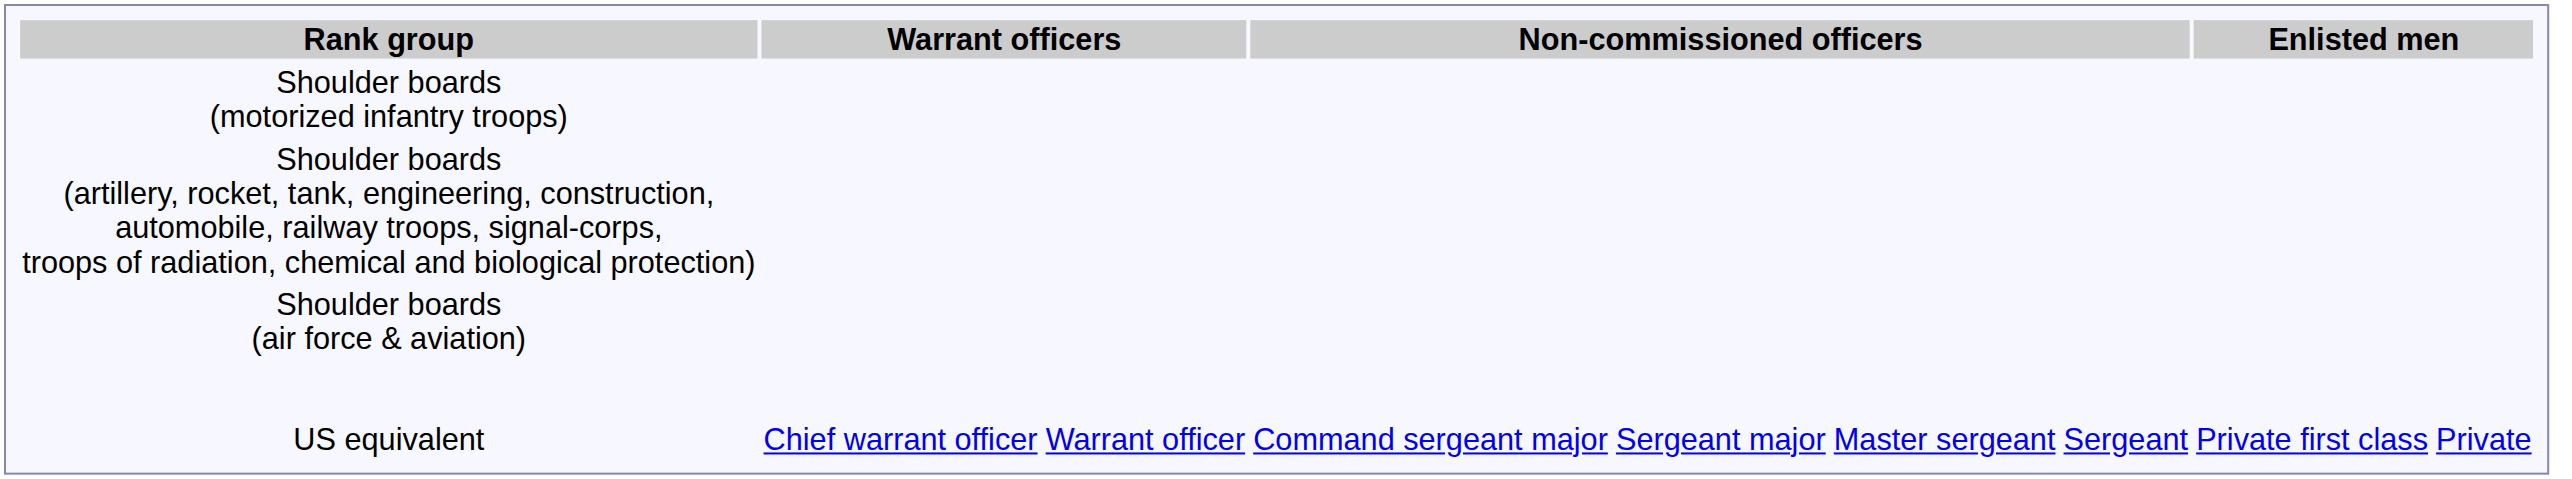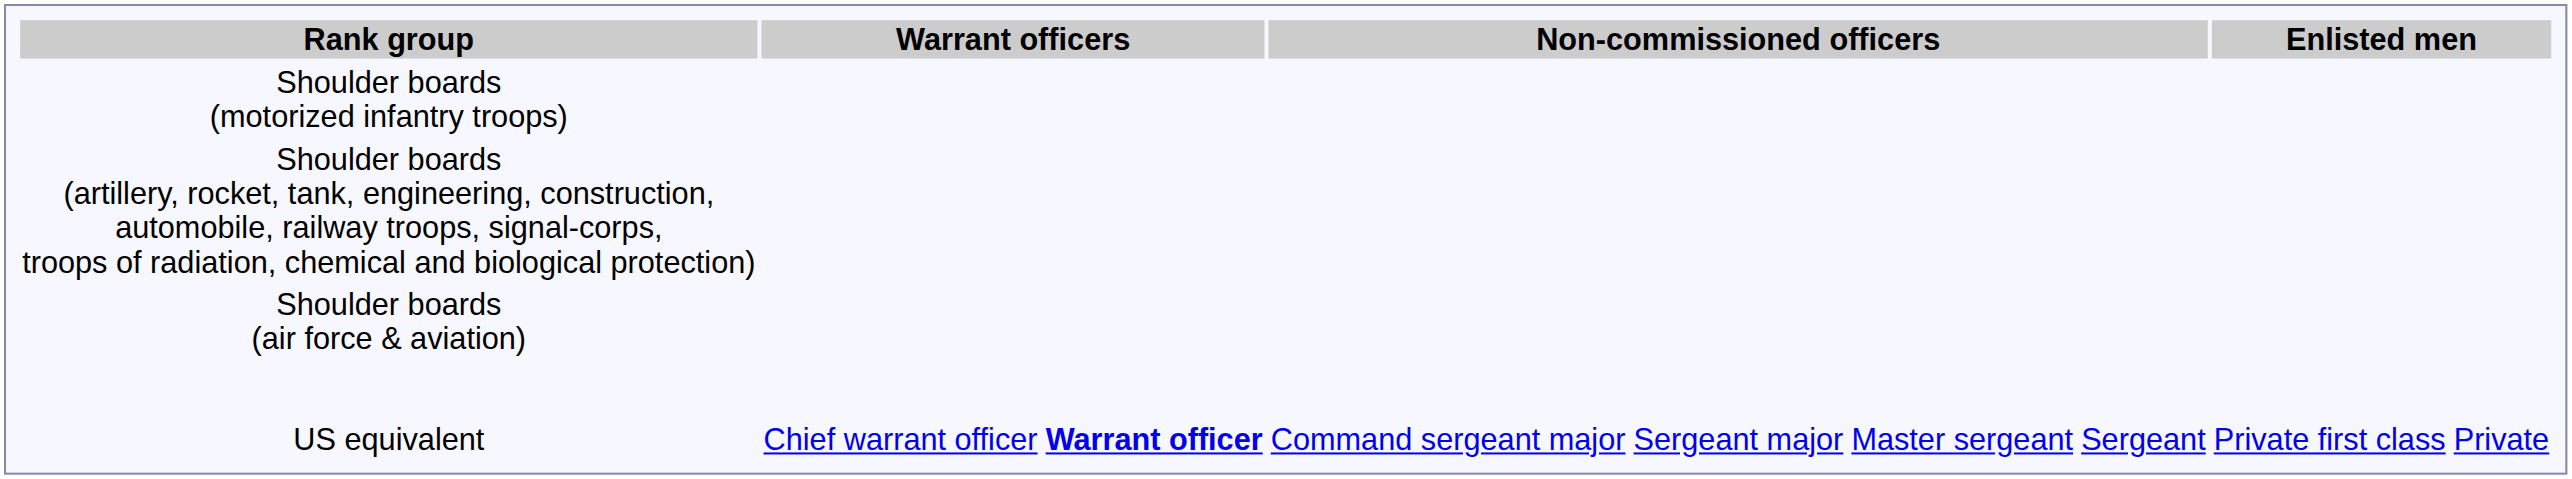(1145, 439) normal -> (1154, 439) bold
